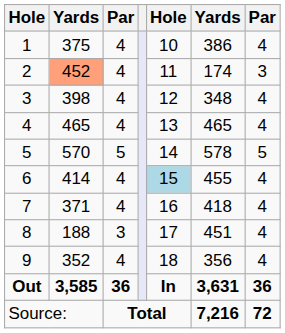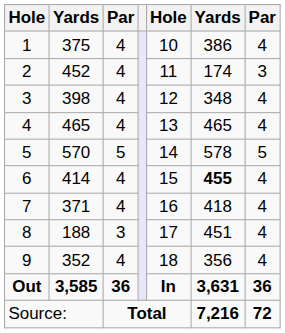(76, 71) lightsalmon background -> (76, 71) no background
(168, 179) lightblue background -> (168, 179) no background
(218, 179) normal -> (218, 179) bold
